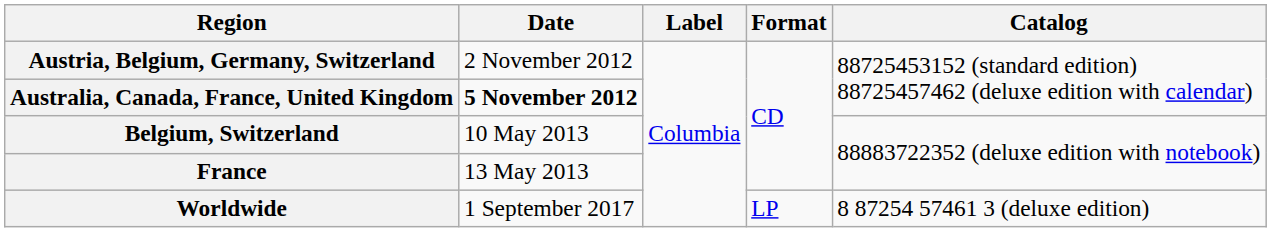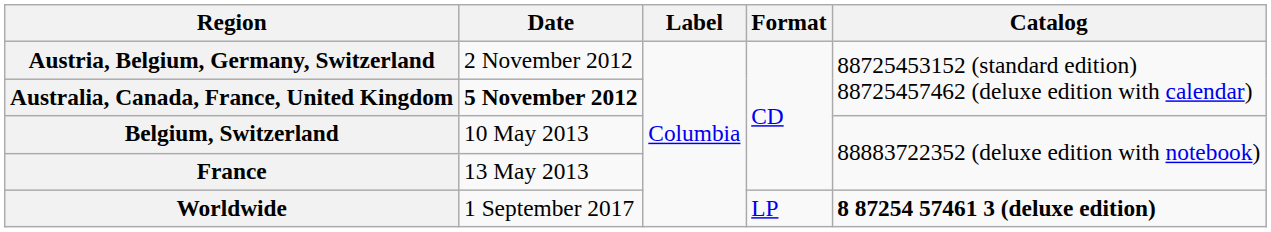(993, 208) normal -> (997, 208) bold
